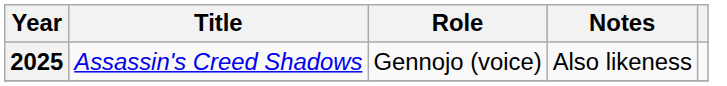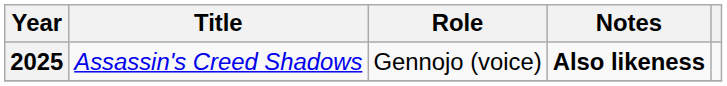(622, 61) normal -> (629, 61) bold
